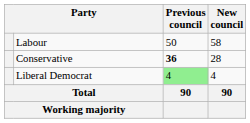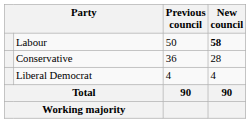(216, 42) normal -> (216, 42) bold
(171, 59) bold -> (171, 59) normal
(169, 76) lightgreen background -> (169, 76) no background
